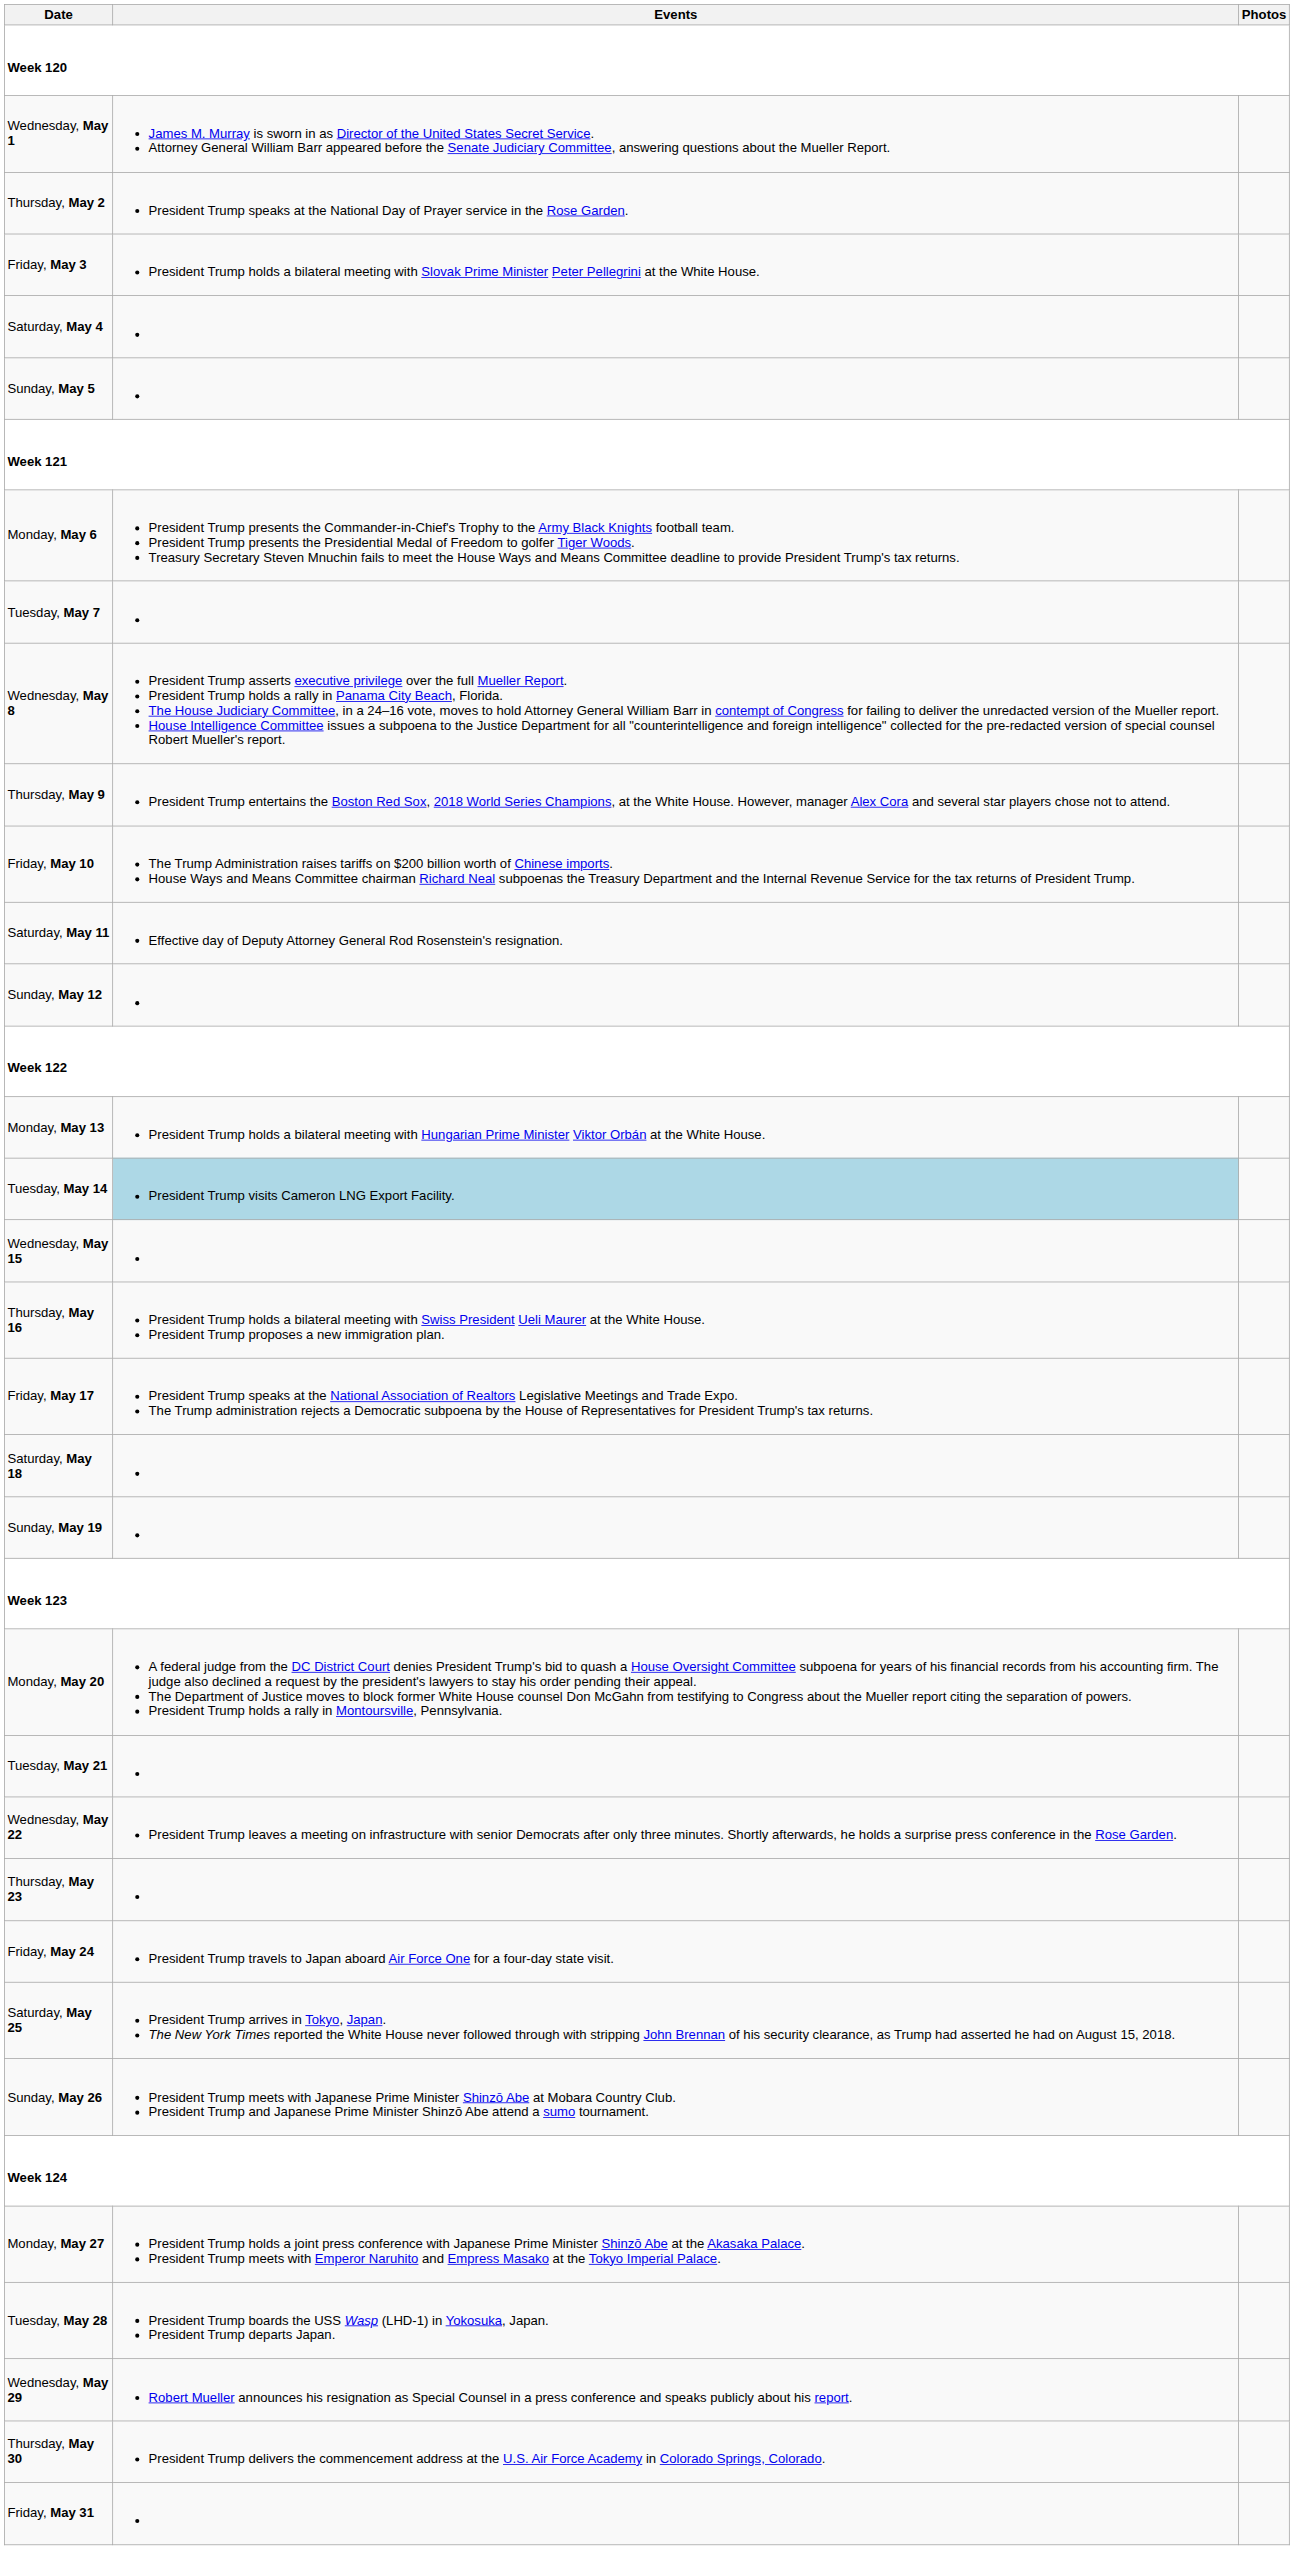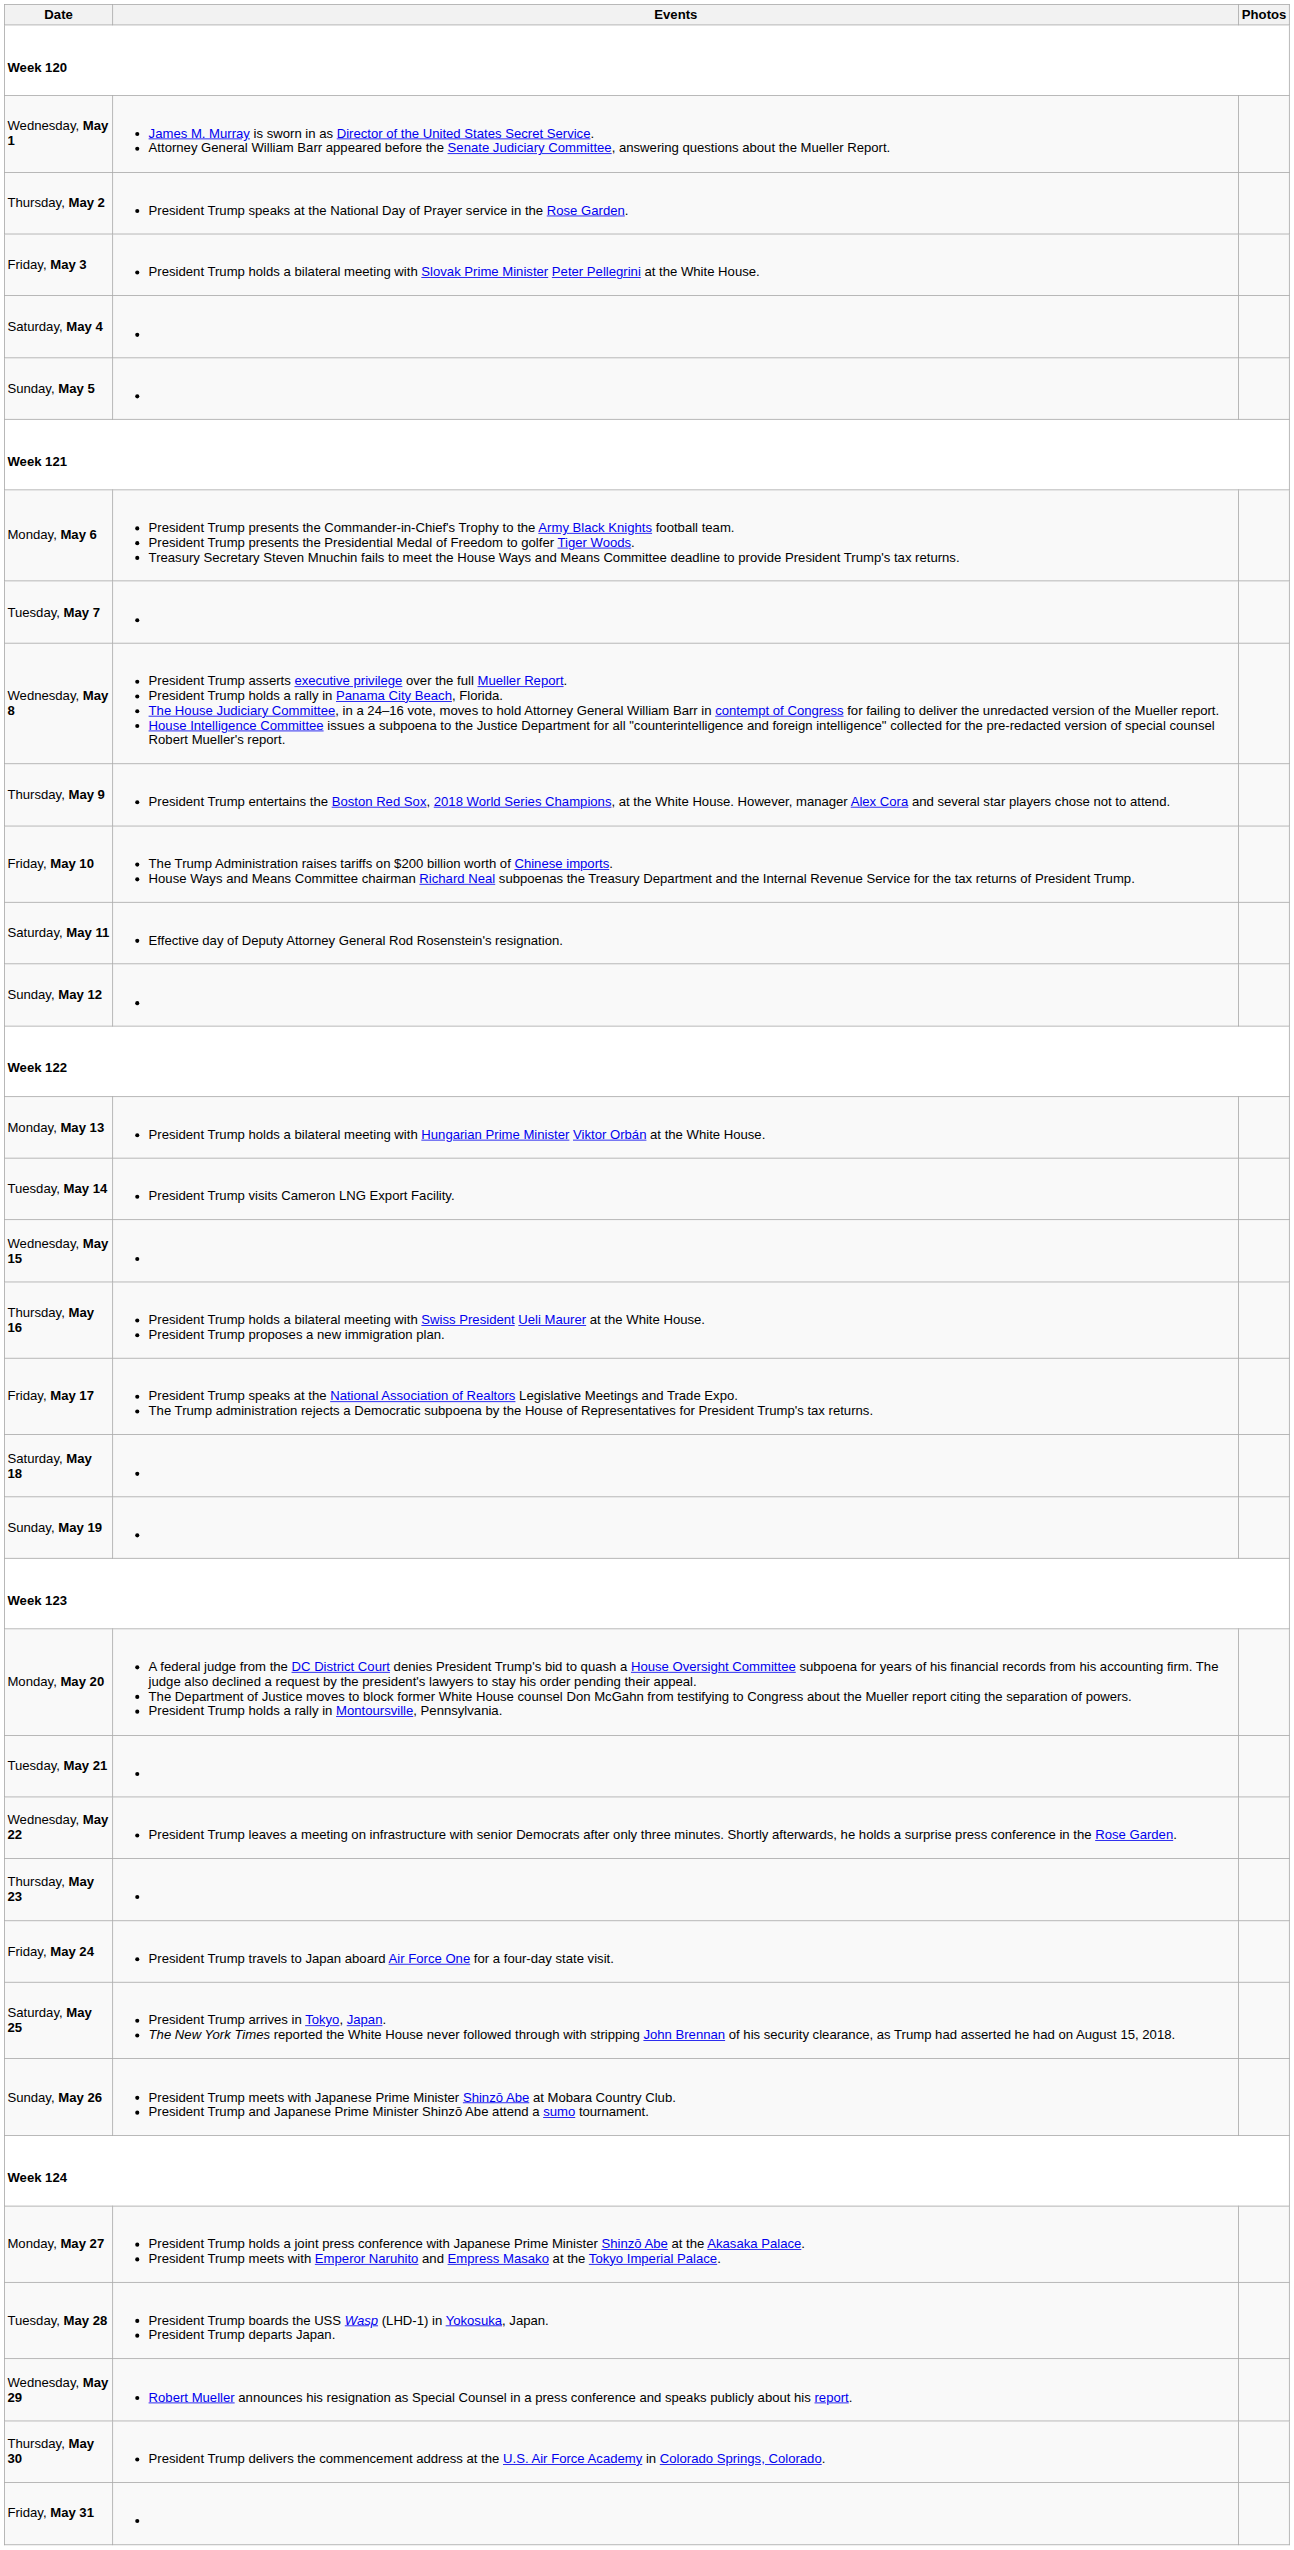(676, 1196) lightblue background -> (676, 1196) no background
